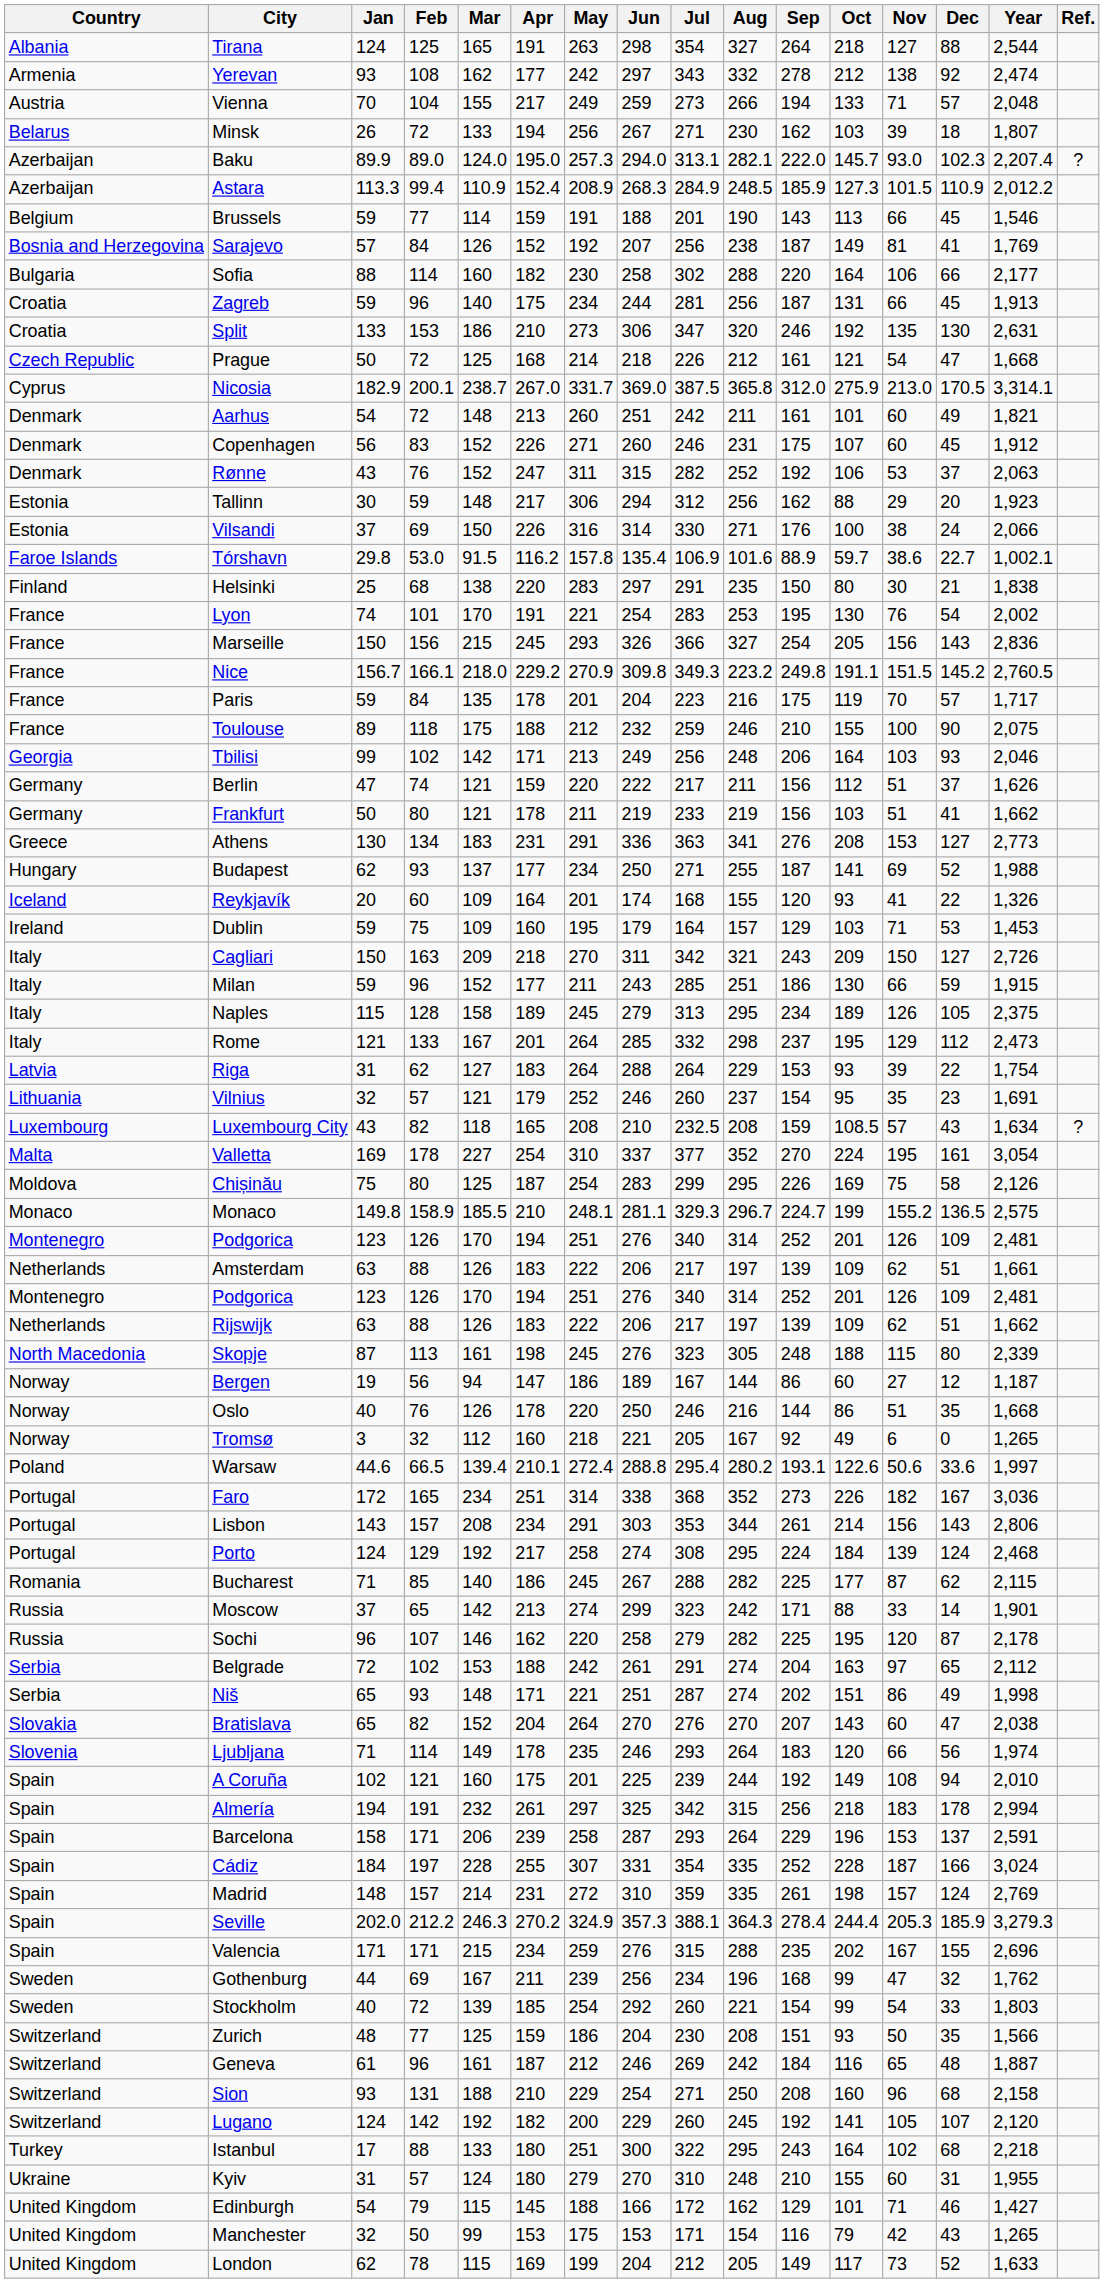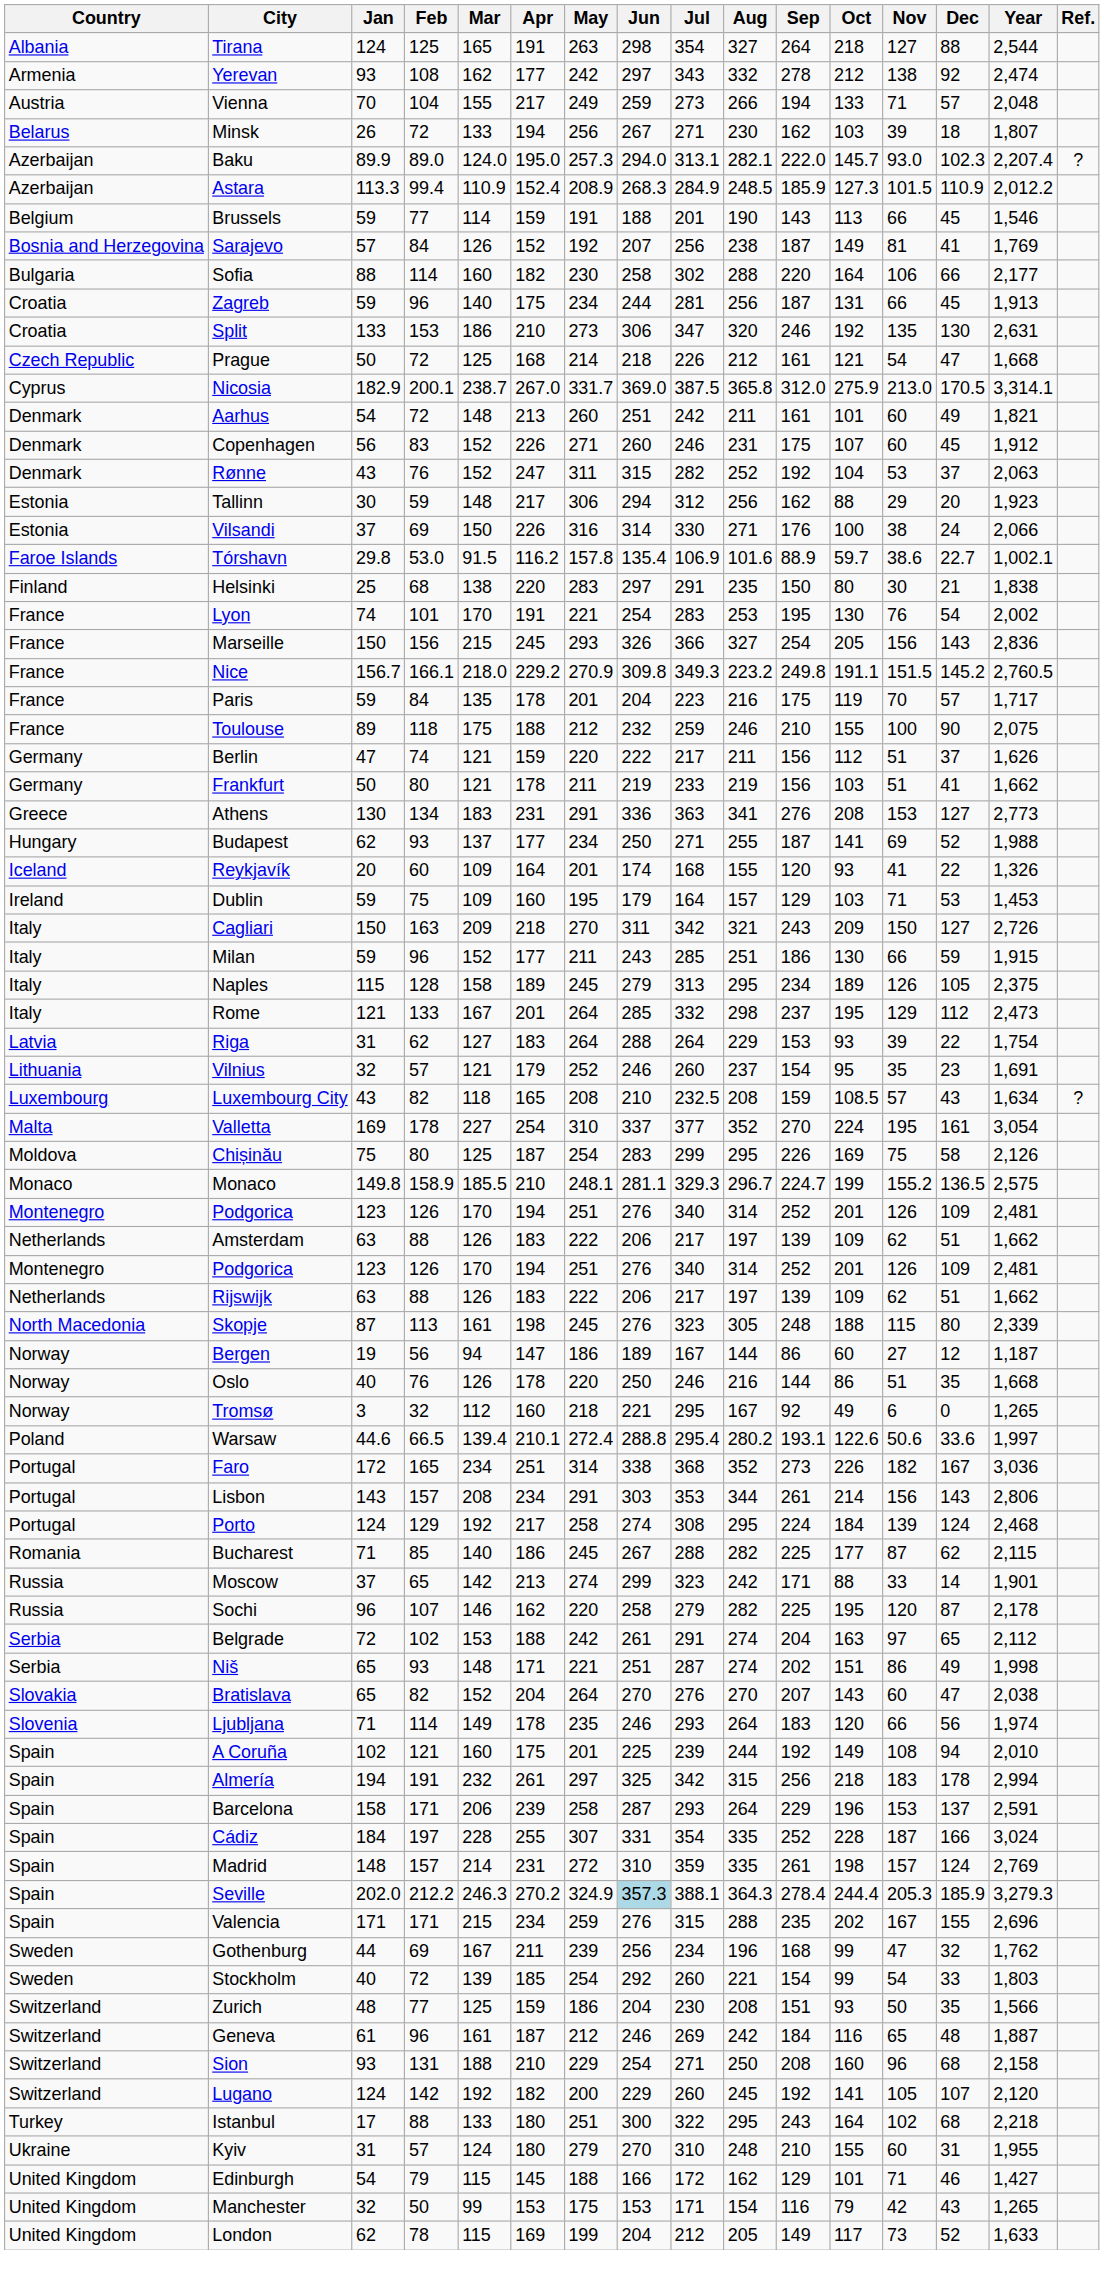(849, 473) 106 -> (849, 473) 104
- row: (235, 757)
(1016, 1269) 1,661 -> (1016, 1240) 1,662
(690, 1439) 205 -> (690, 1411) 295
(644, 1922) no background -> (644, 1894) lightblue background
